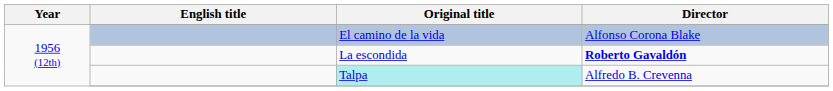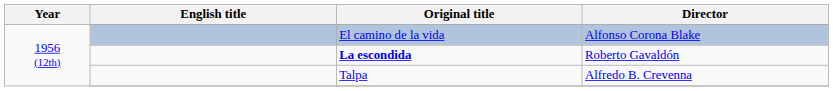(373, 55) normal -> (375, 55) bold
(636, 55) bold -> (632, 55) normal
(353, 75) paleturquoise background -> (353, 75) no background
